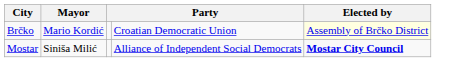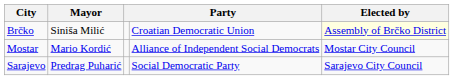(73, 30) Mario Kordić -> (77, 30) Siniša Milić
(70, 48) Siniša Milić -> (81, 48) Mario Kordić
(355, 48) bold -> (370, 48) normal
+ row: (26, 65)
